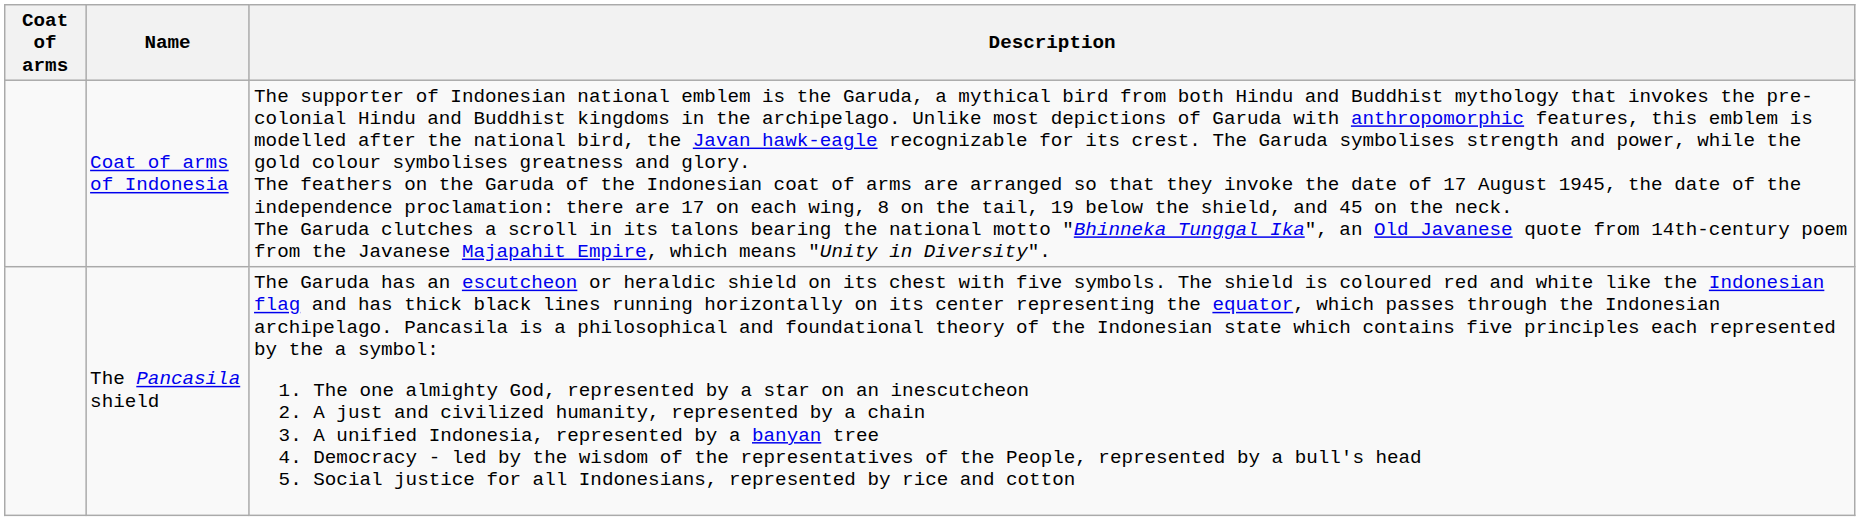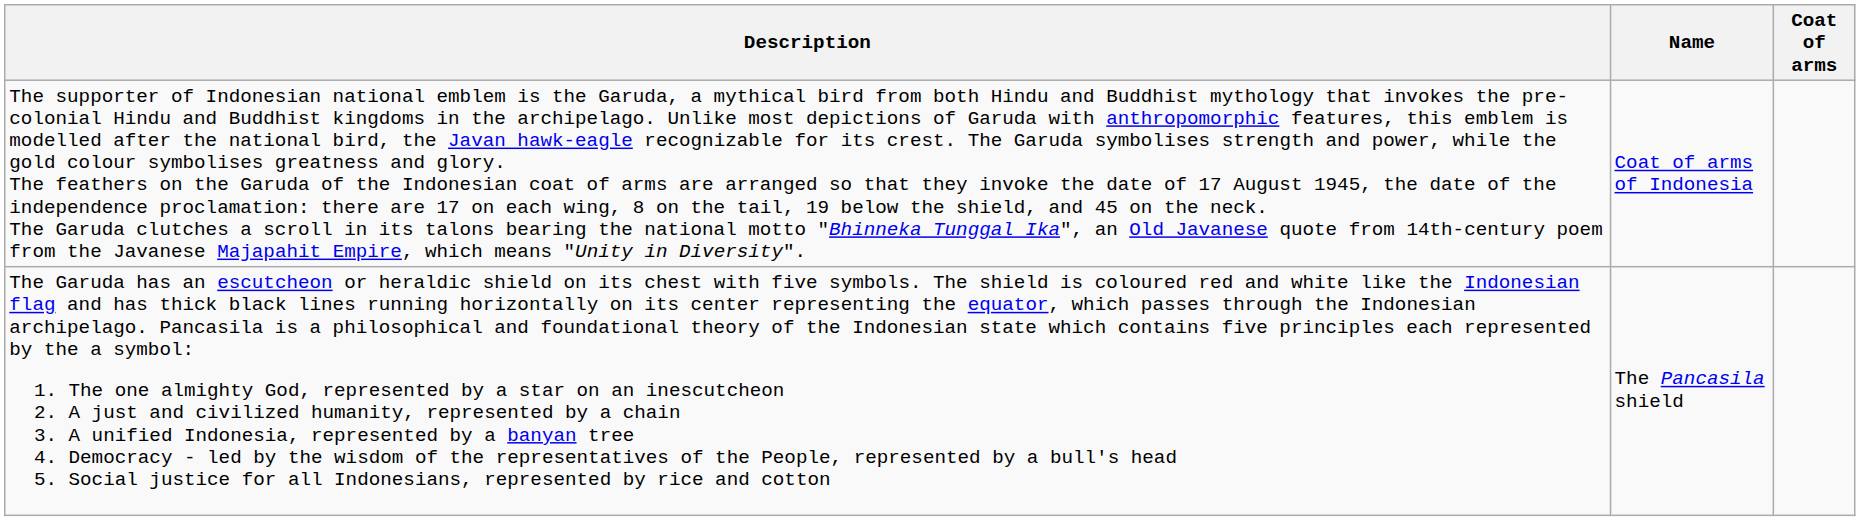columns swapped: (45, 43) <-> (1052, 43)
